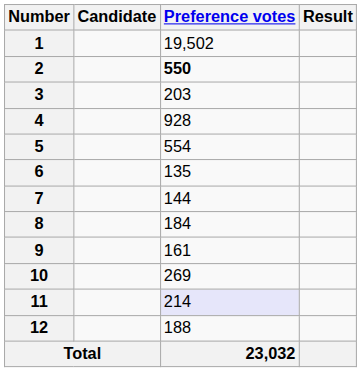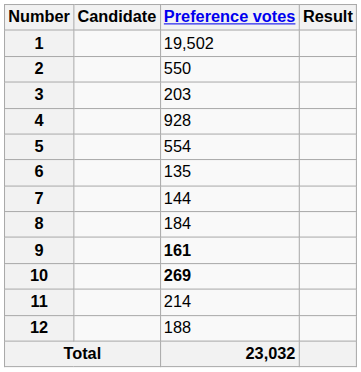(177, 69) bold -> (177, 69) normal
(177, 250) normal -> (177, 250) bold
(177, 276) normal -> (177, 276) bold
(177, 302) lavender background -> (177, 302) no background
